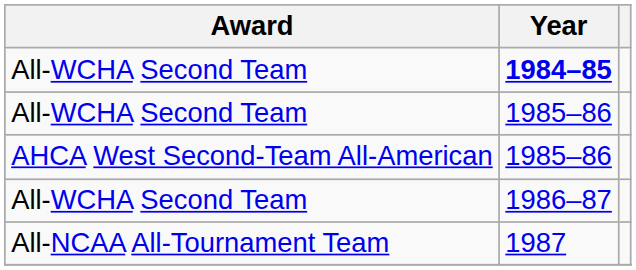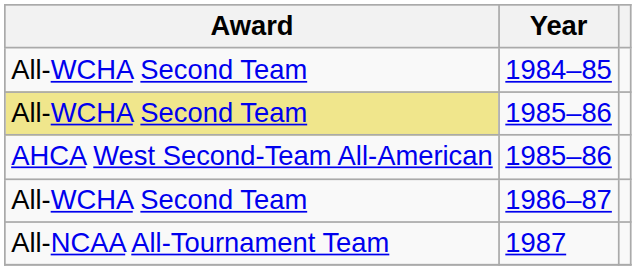(559, 69) bold -> (559, 69) normal
(159, 112) no background -> (159, 112) khaki background
